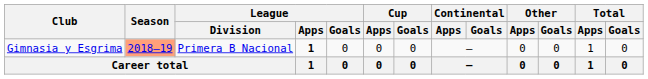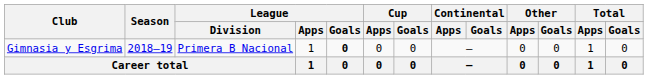(150, 48) lightsalmon background -> (150, 48) no background
(311, 48) bold -> (311, 48) normal
(345, 48) normal -> (345, 48) bold
